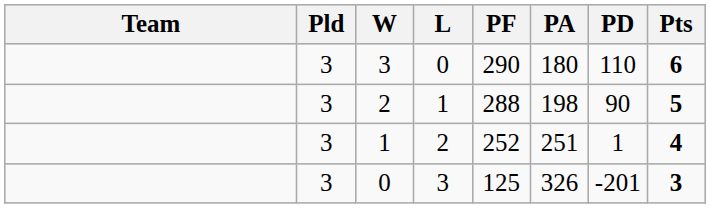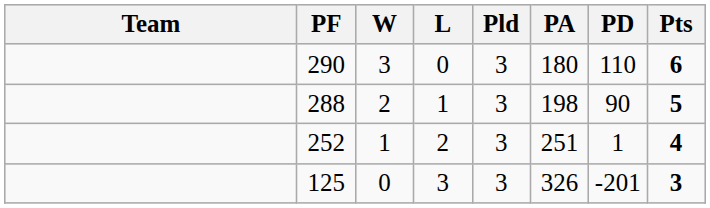columns swapped: (326, 24) <-> (501, 24)
